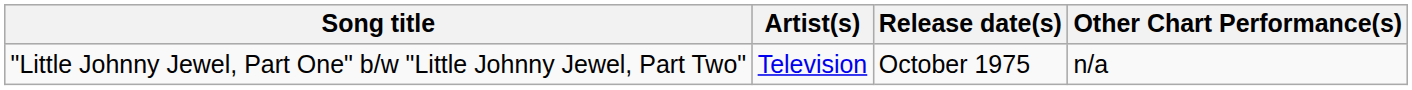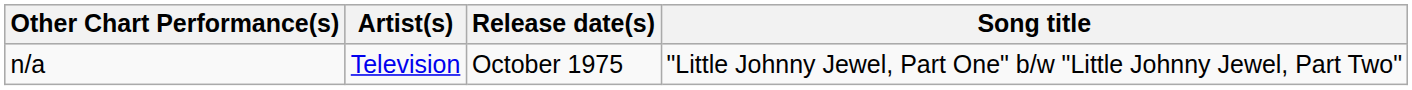columns swapped: (378, 24) <-> (1238, 24)
